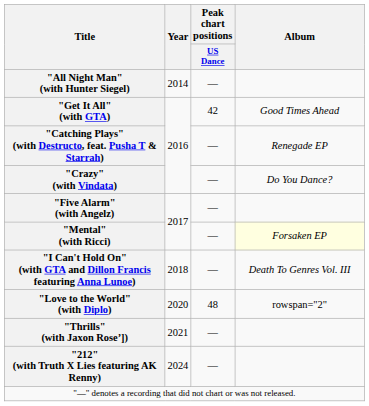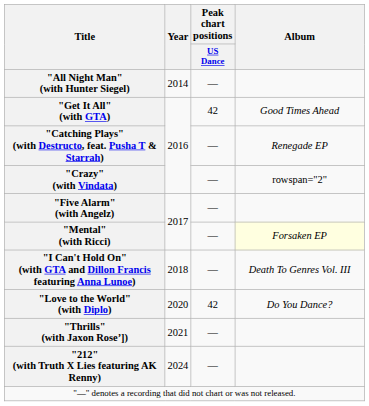(300, 179) Do You Dance? -> (300, 179) rowspan="2"
(213, 304) 48 -> (213, 304) 42
(300, 304) rowspan="2" -> (300, 304) Do You Dance?
